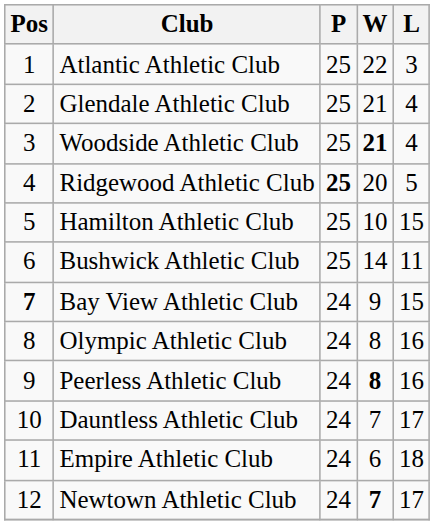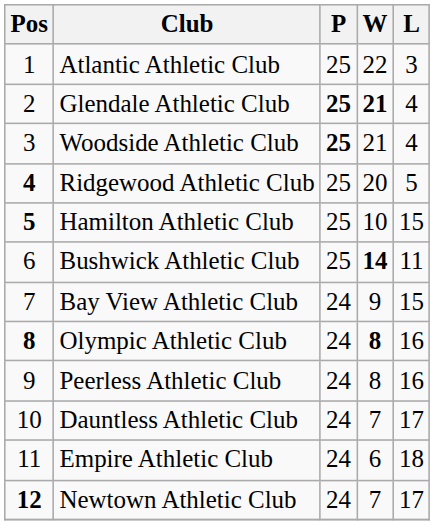(339, 103) normal -> (339, 103) bold
(375, 103) normal -> (375, 103) bold
(339, 143) normal -> (339, 143) bold
(375, 143) bold -> (375, 143) normal
(29, 182) normal -> (29, 182) bold
(339, 182) bold -> (339, 182) normal
(29, 222) normal -> (29, 222) bold
(375, 261) normal -> (375, 261) bold
(29, 301) bold -> (29, 301) normal
(29, 340) normal -> (29, 340) bold
(375, 340) normal -> (375, 340) bold
(375, 380) bold -> (375, 380) normal
(29, 499) normal -> (29, 499) bold
(375, 499) bold -> (375, 499) normal
